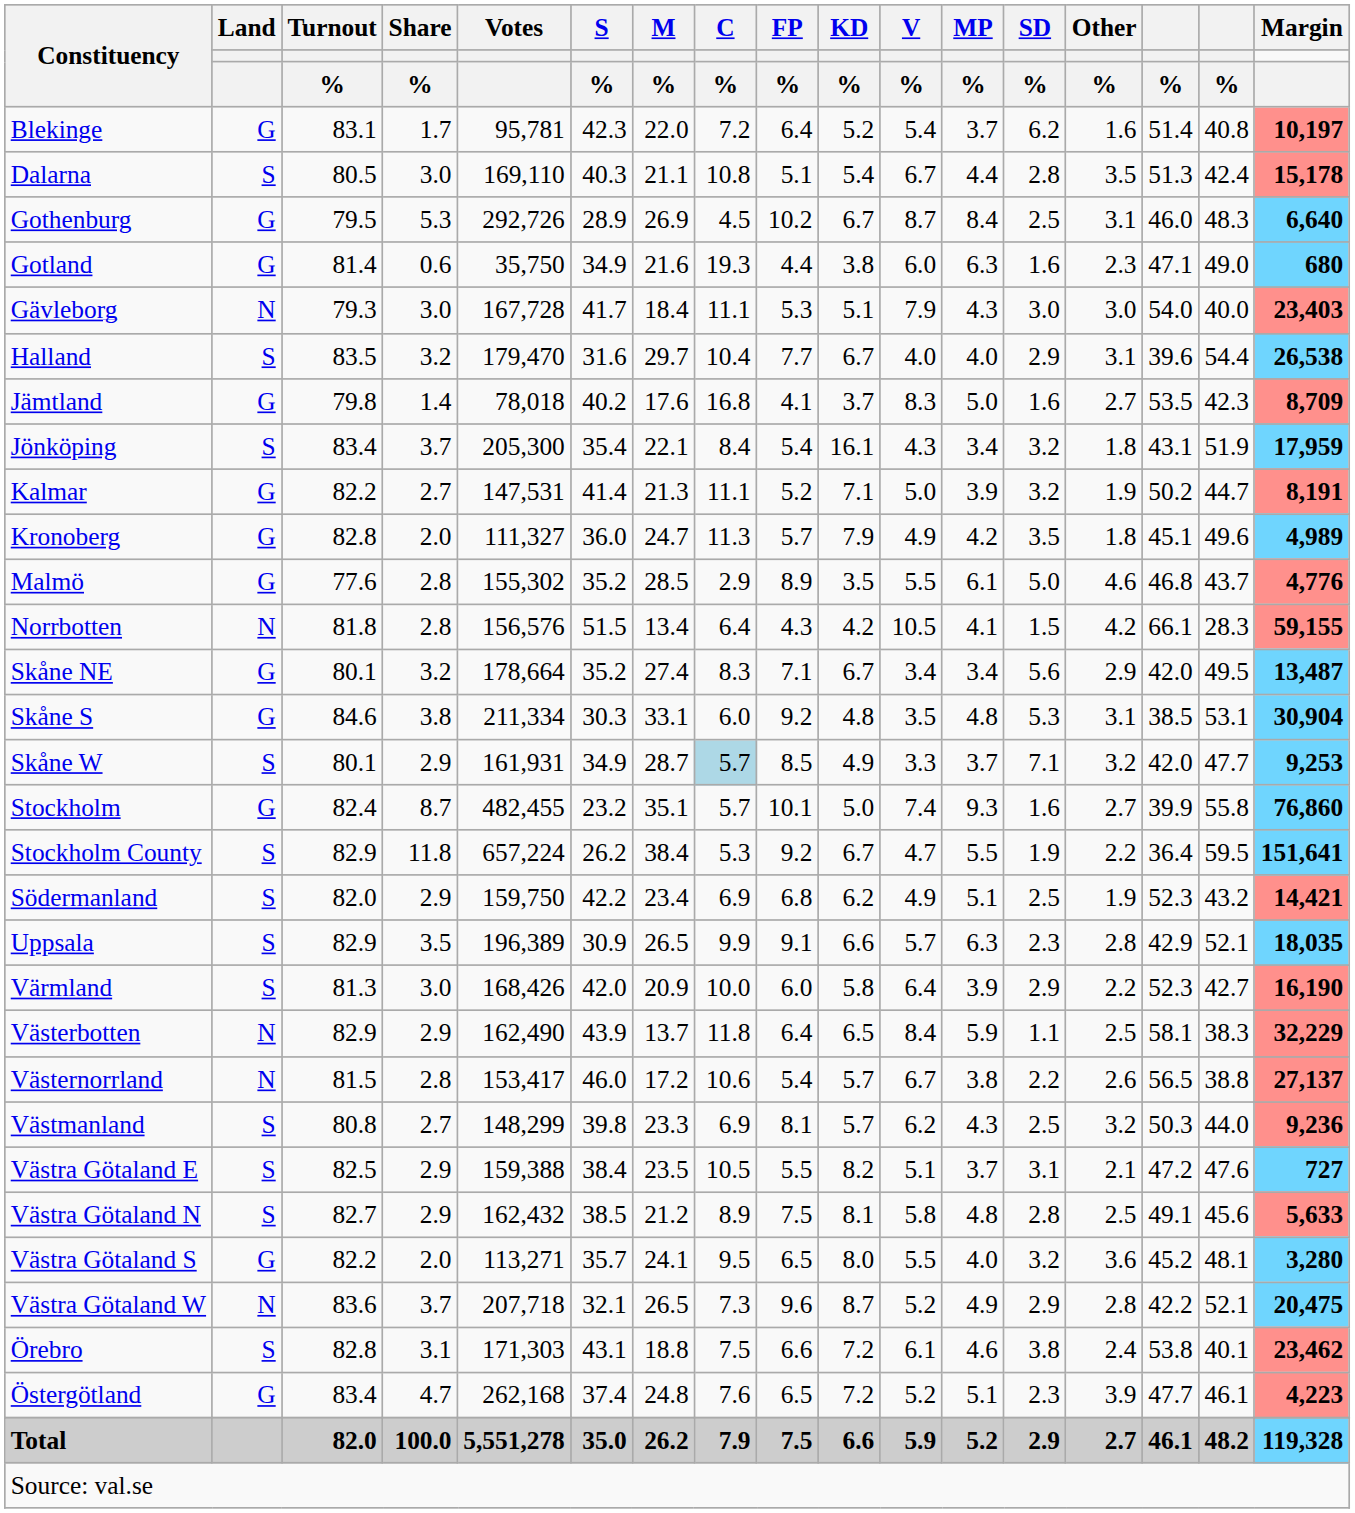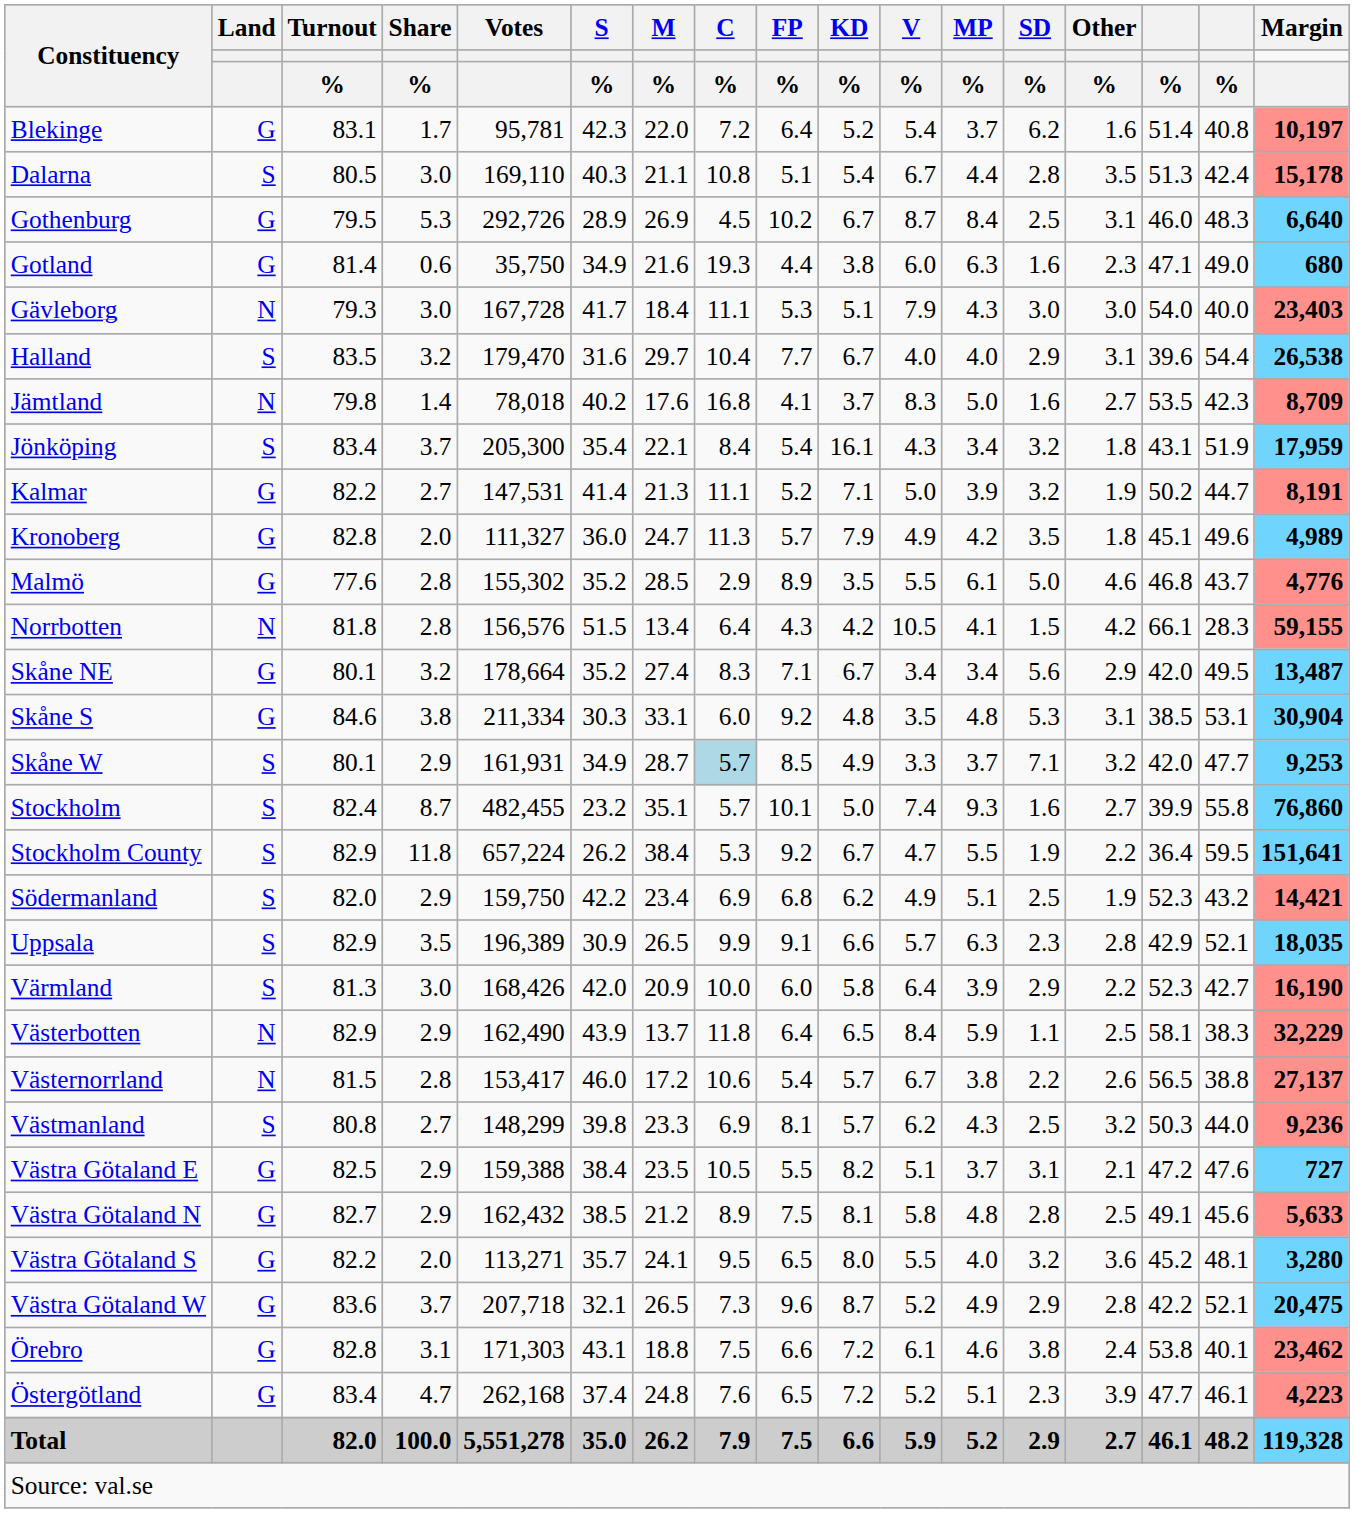(267, 400) G -> (267, 400) N
(267, 807) G -> (269, 807) S
(269, 1168) S -> (267, 1168) G
(269, 1214) S -> (267, 1214) G
(267, 1304) N -> (267, 1304) G
(269, 1349) S -> (267, 1349) G
